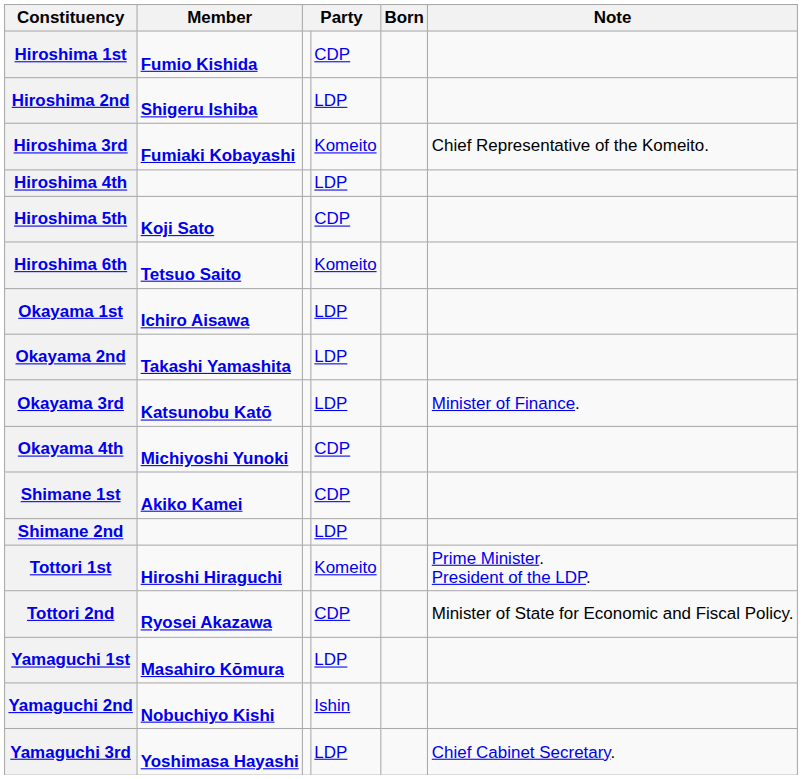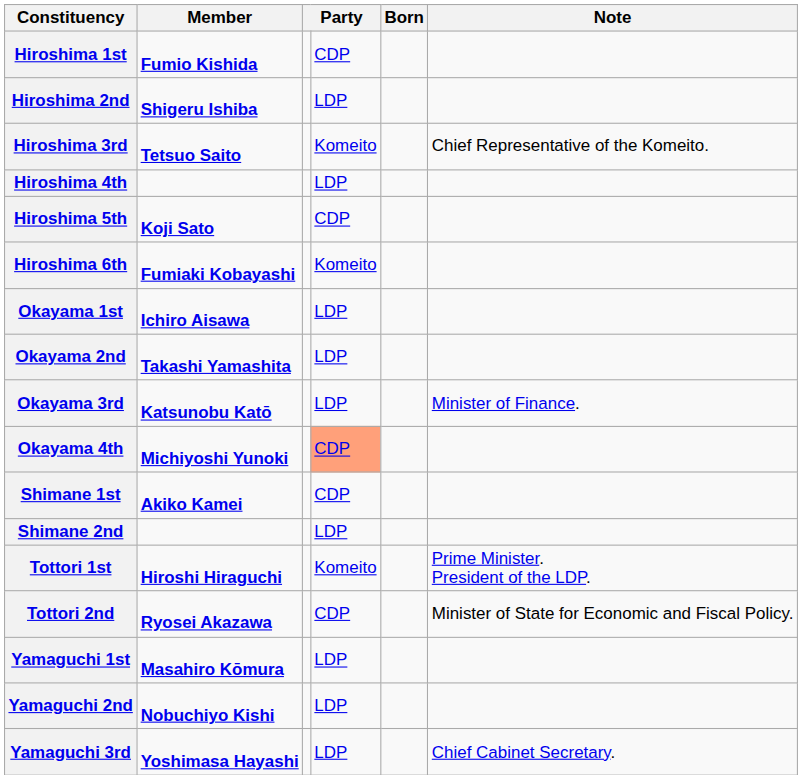(218, 155) Fumiaki Kobayashi -> (191, 155) Tetsuo Saito
(191, 274) Tetsuo Saito -> (218, 274) Fumiaki Kobayashi
(332, 449) no background -> (332, 449) lightsalmon background
(332, 705) Ishin -> (331, 705) LDP
